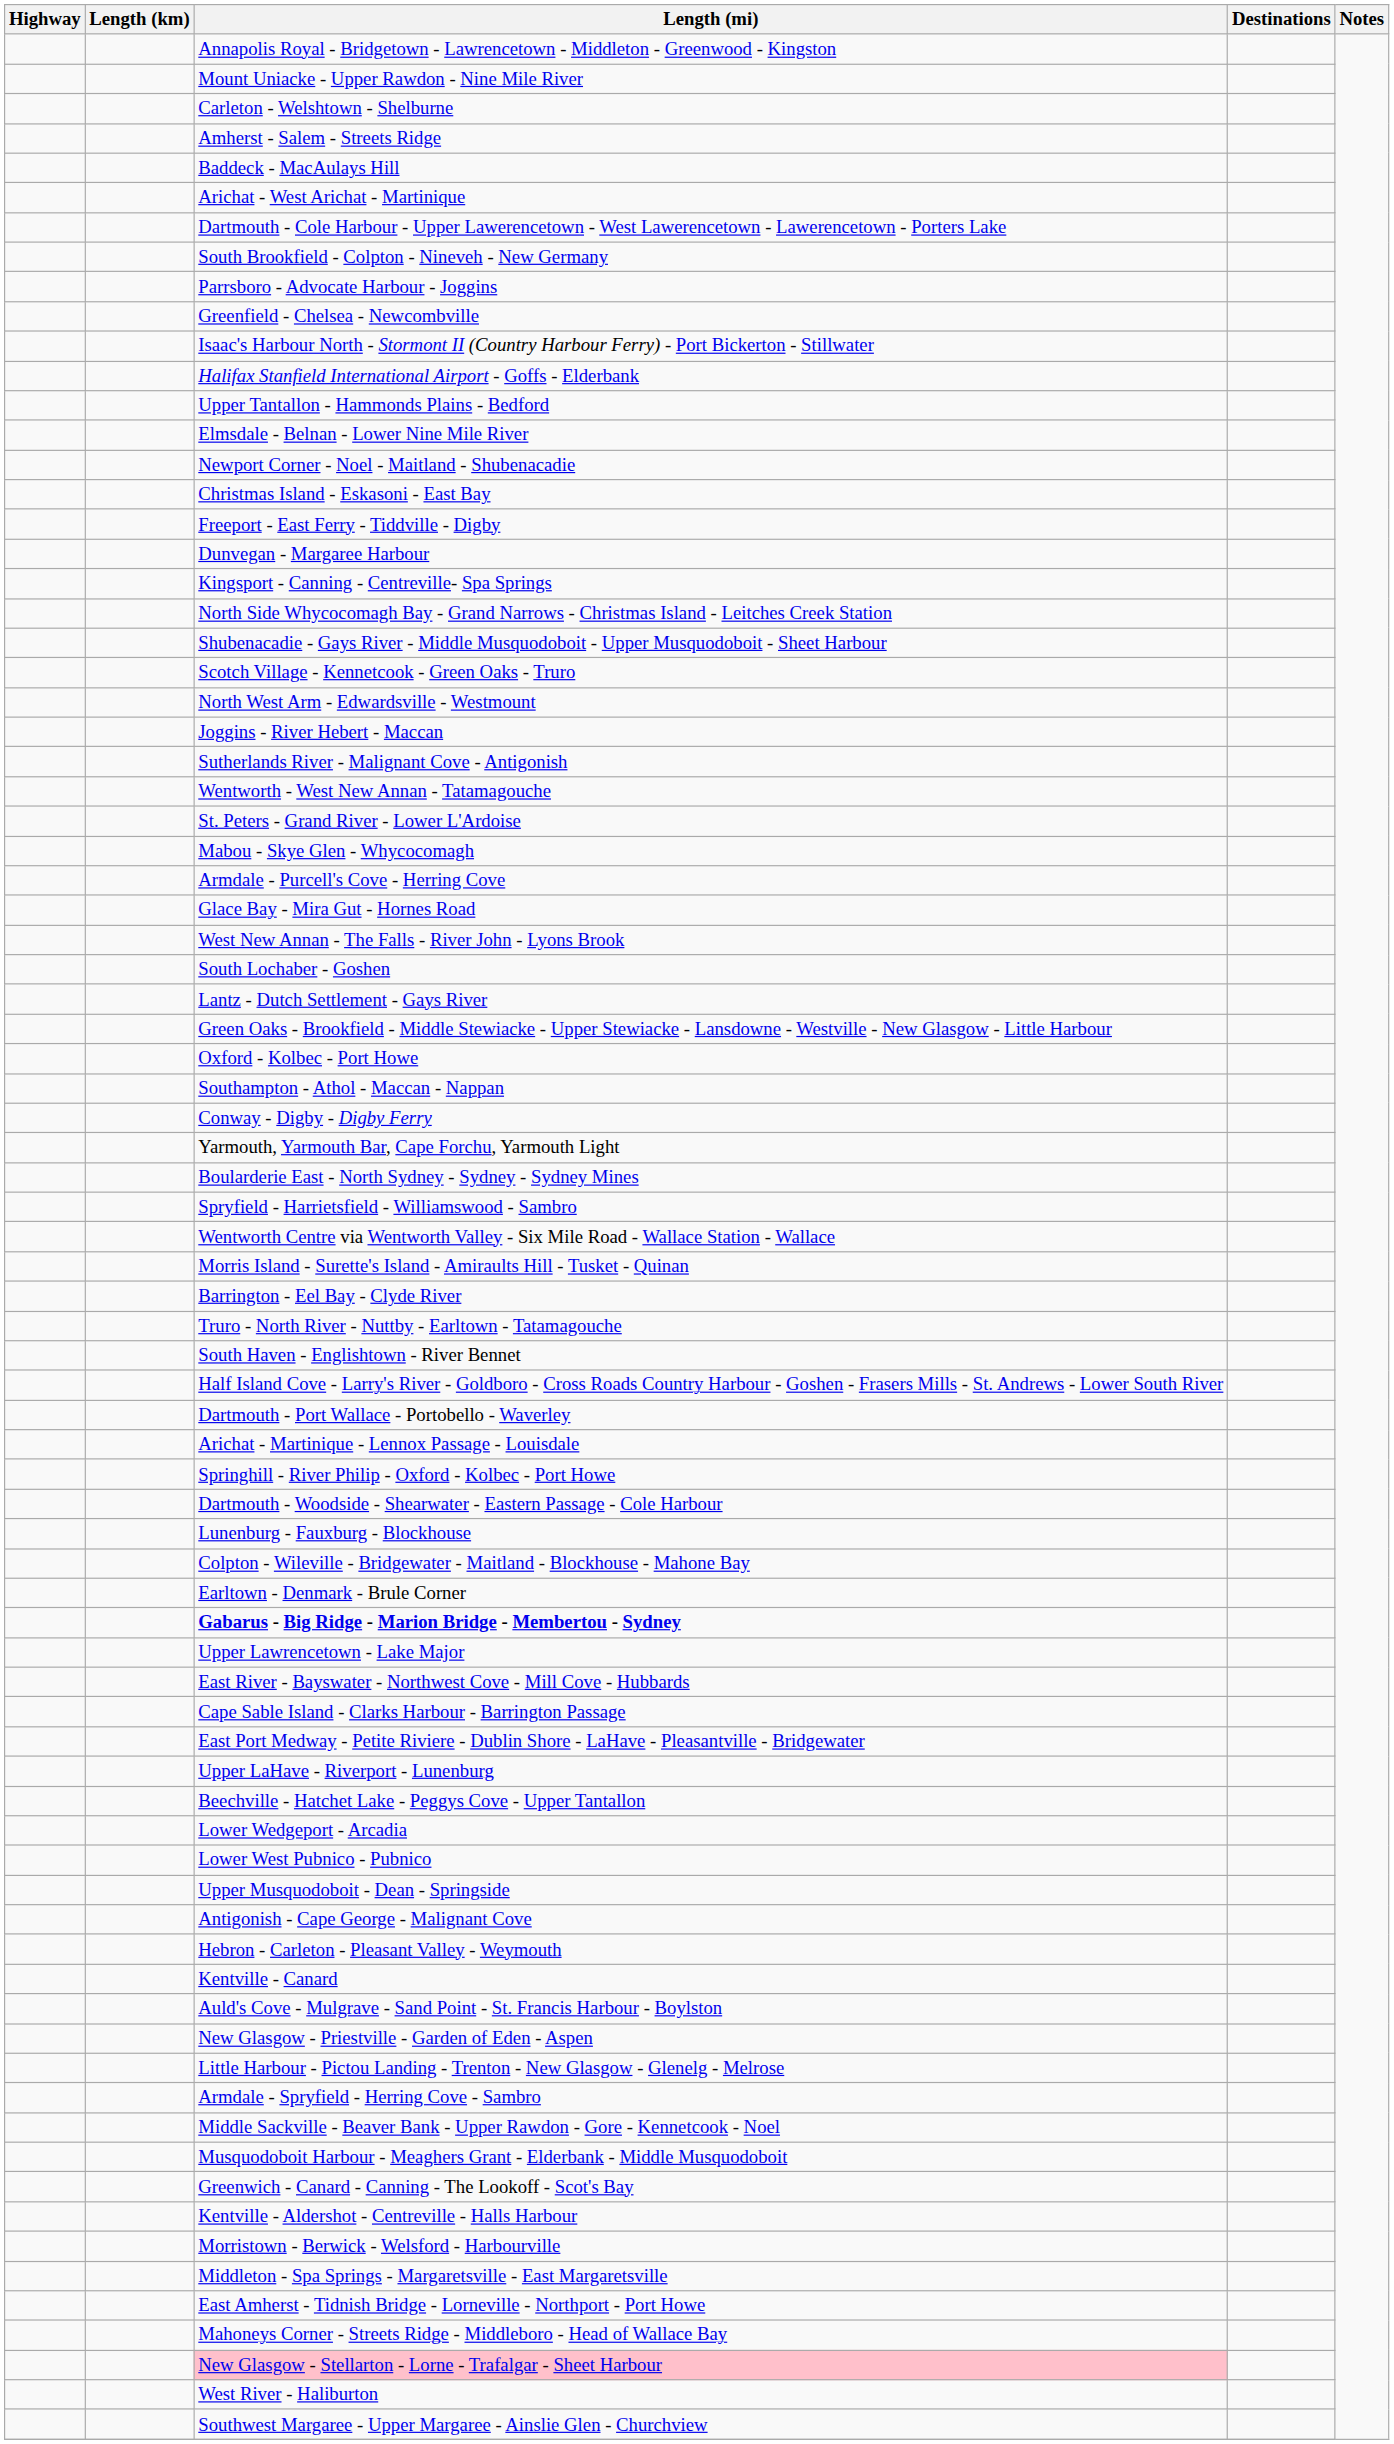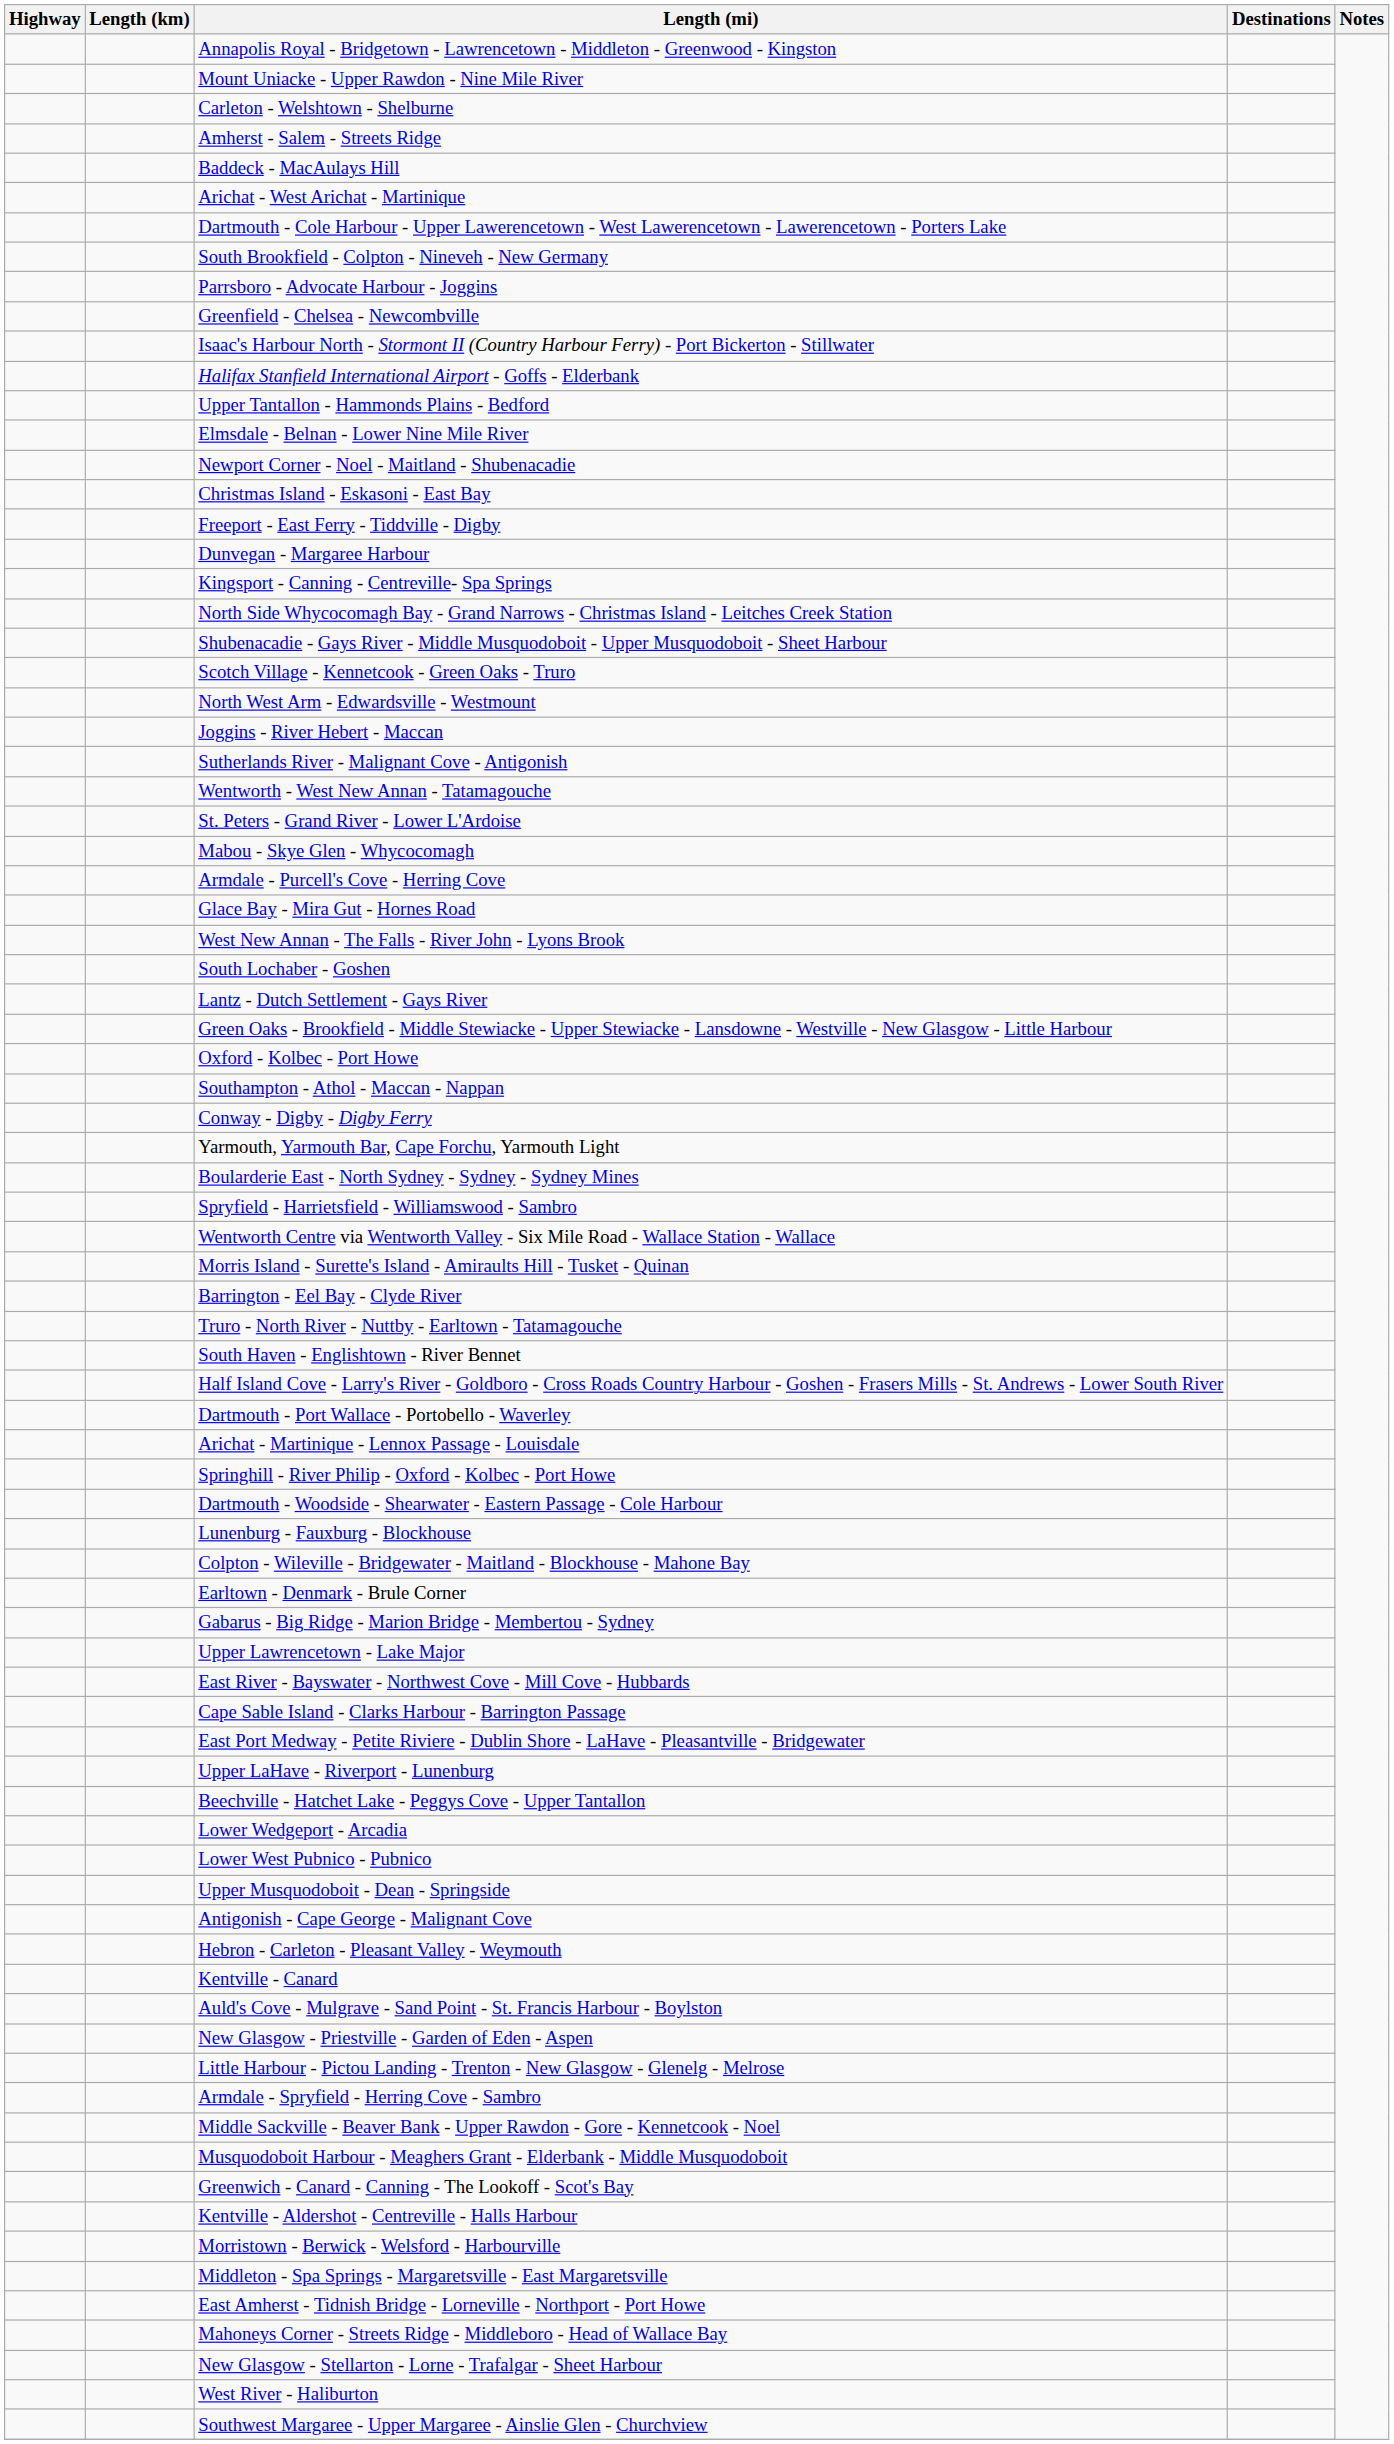(440, 1622) bold -> (426, 1622) normal
(430, 2364) pink background -> (430, 2364) no background
